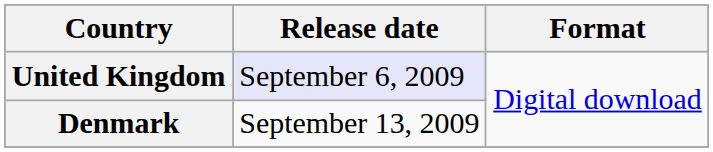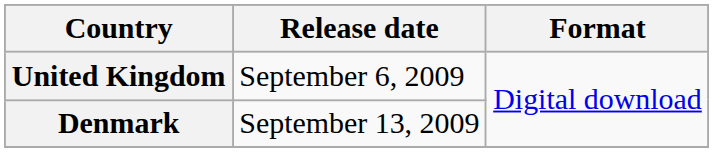(352, 75) lavender background -> (352, 75) no background
